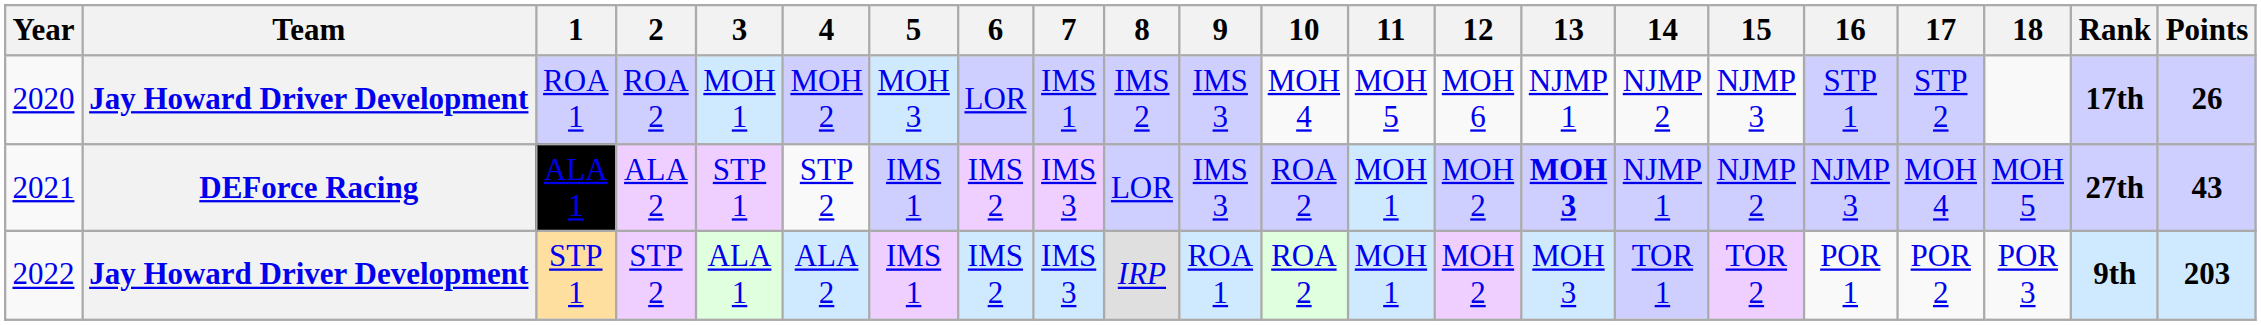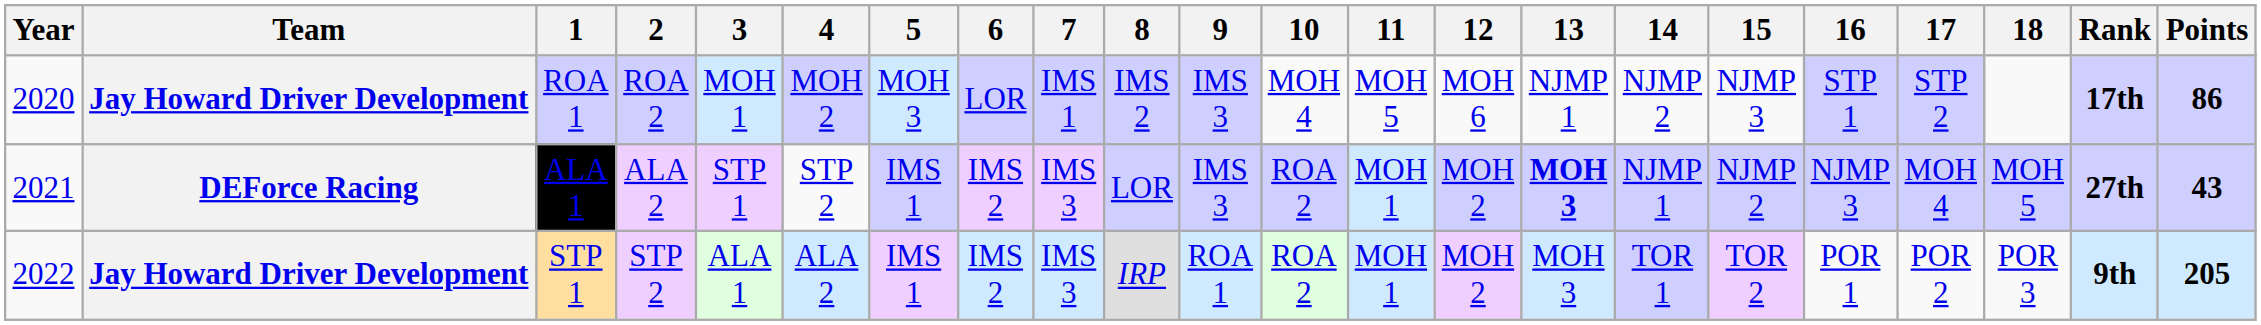(2207, 99) 26 -> (2207, 99) 86
(2207, 274) 203 -> (2207, 274) 205
